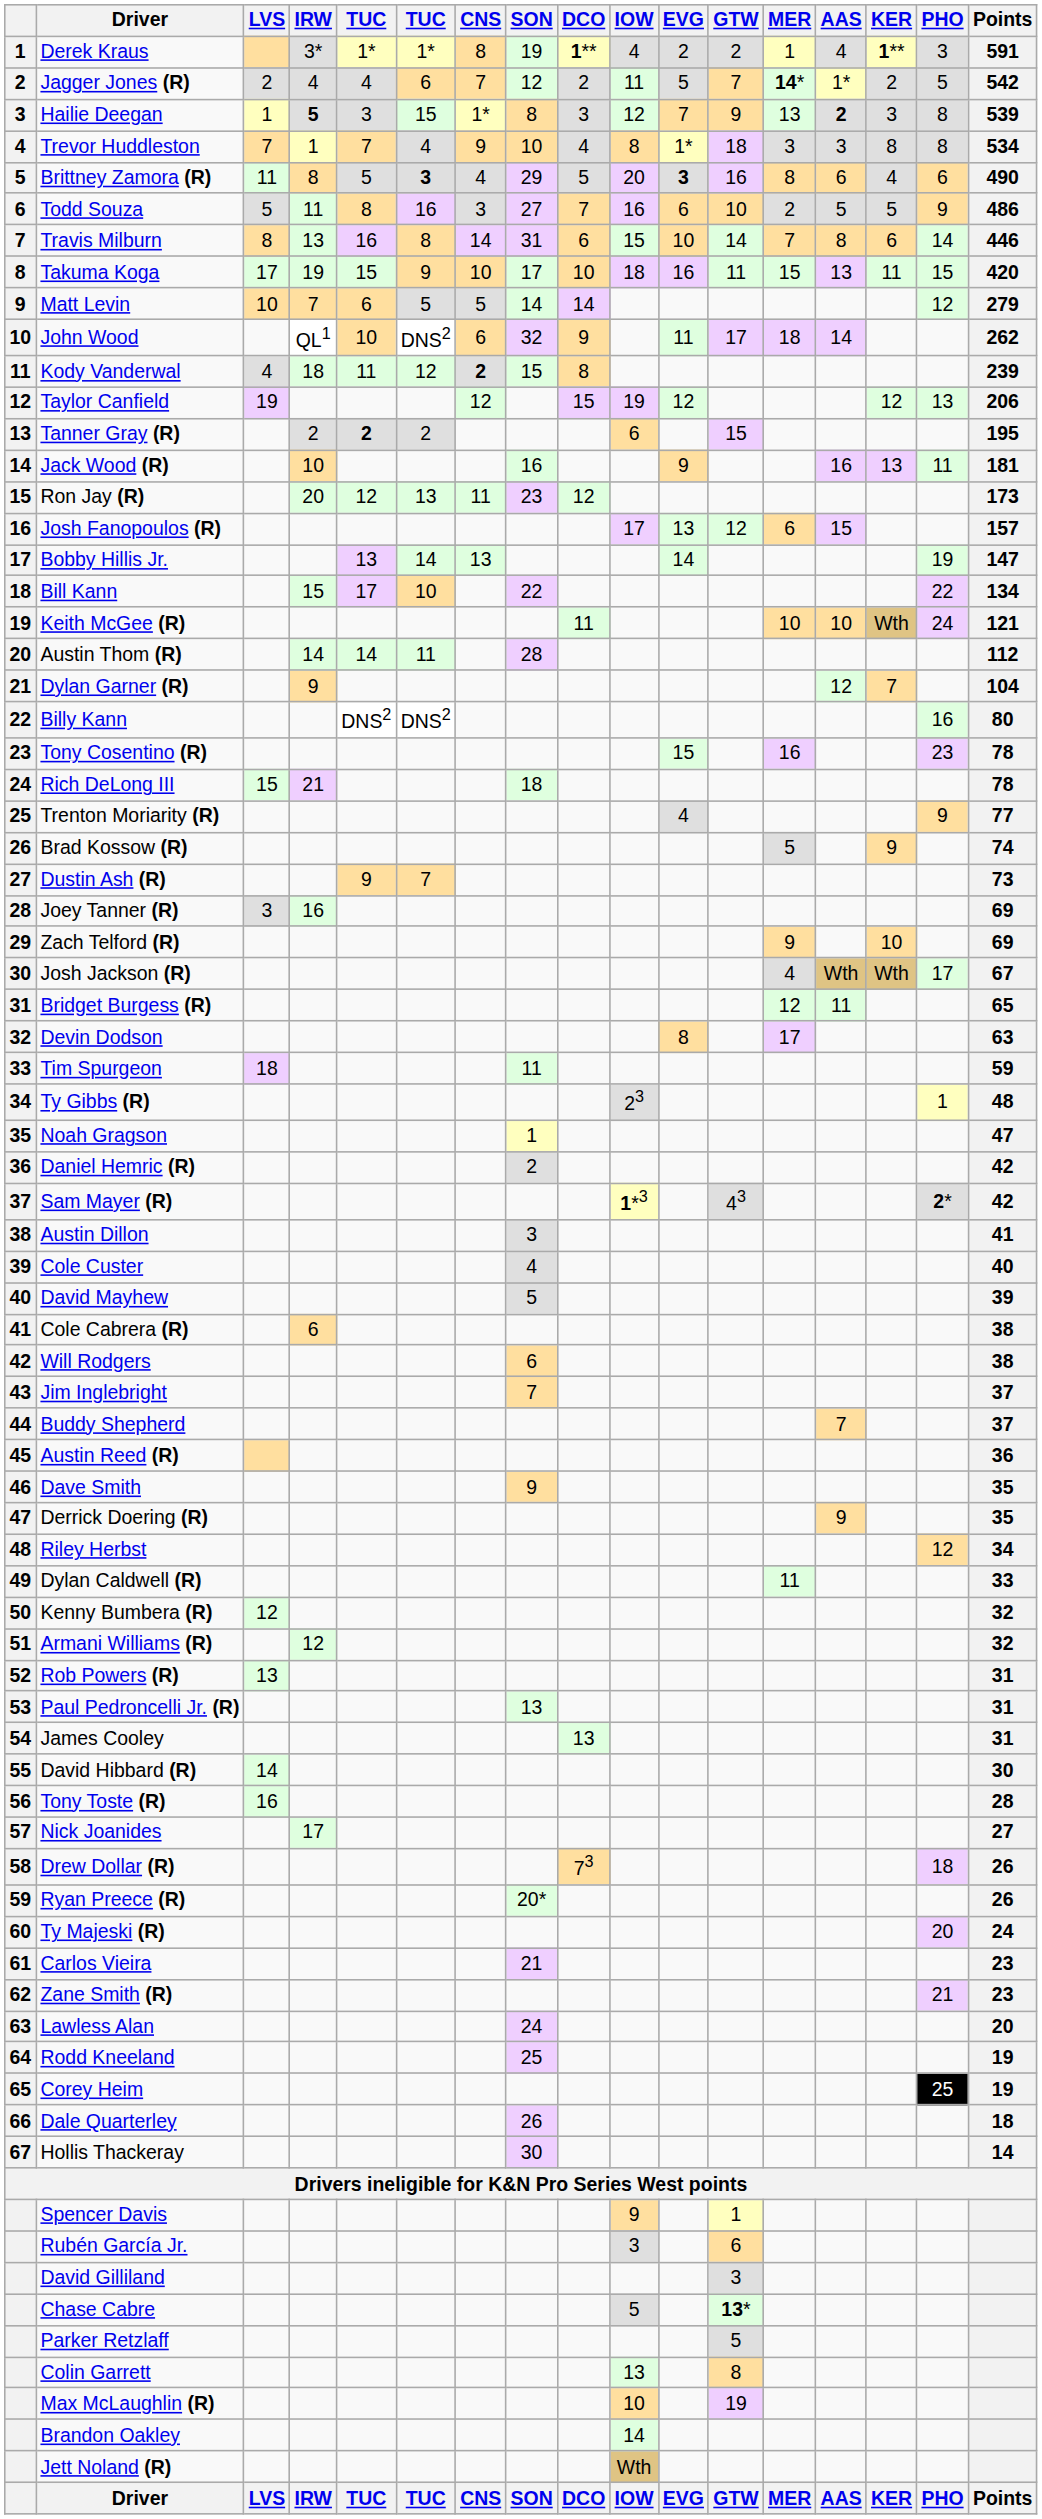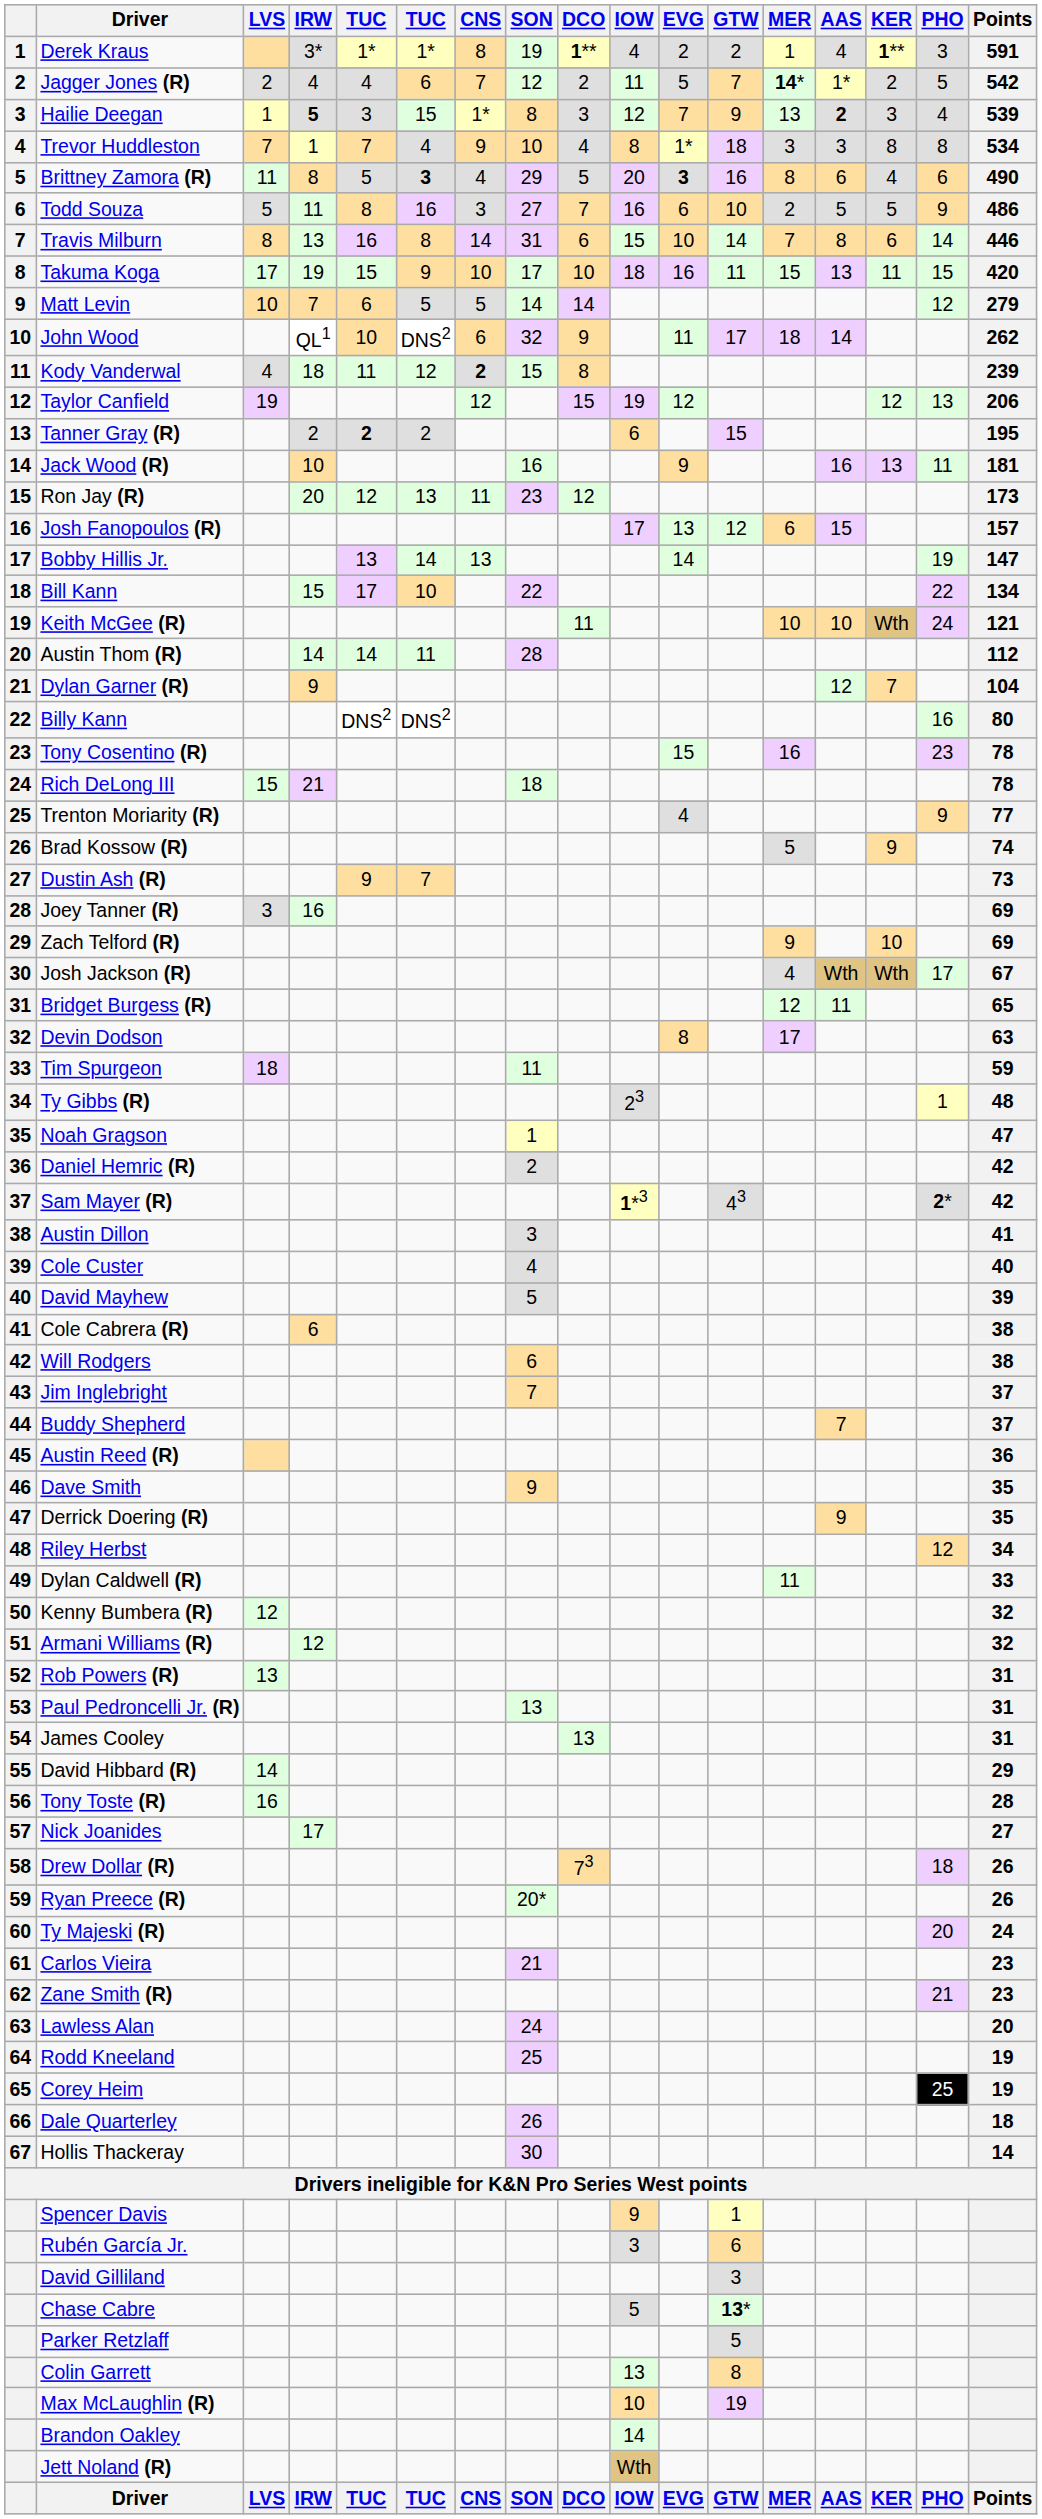(943, 115) 8 -> (943, 115) 4
(1003, 1770) 30 -> (1003, 1770) 29
